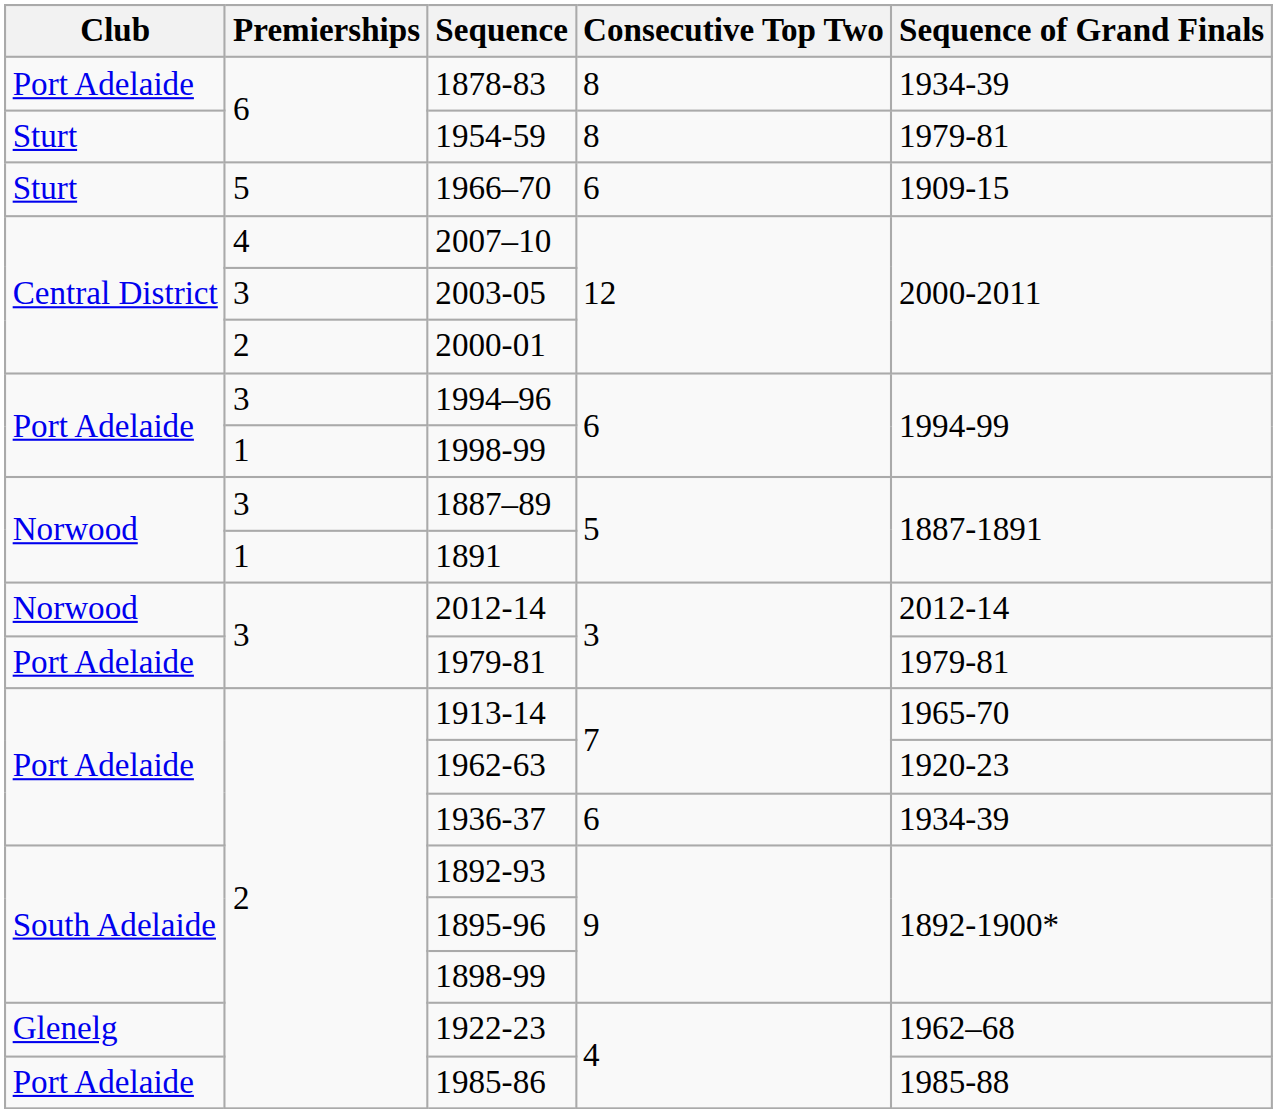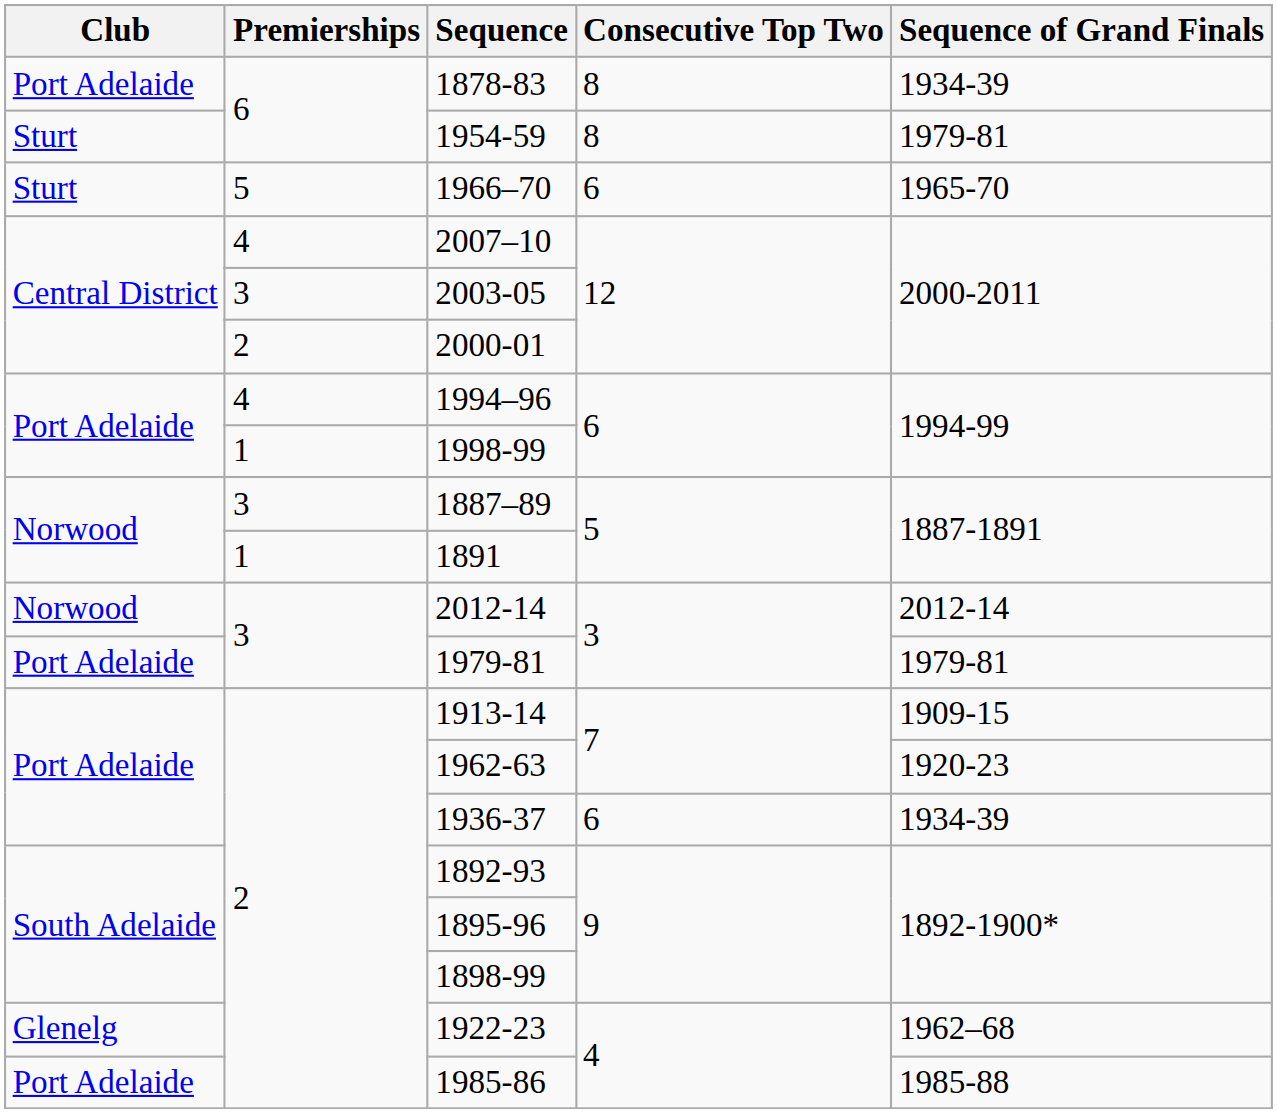(954, 188) 1909-15 -> (954, 188) 1965-70
(241, 398) 3 -> (241, 398) 4
(954, 713) 1965-70 -> (954, 713) 1909-15
